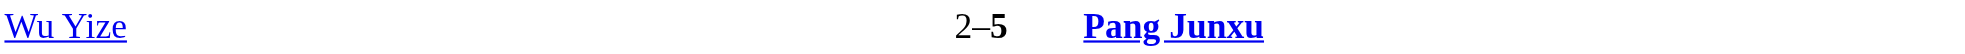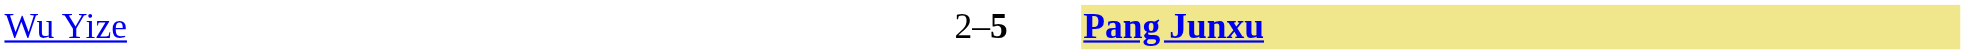(1174, 26) no background -> (1174, 26) khaki background
